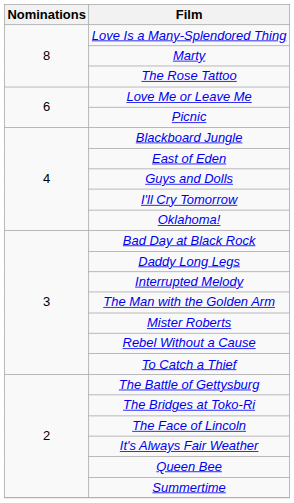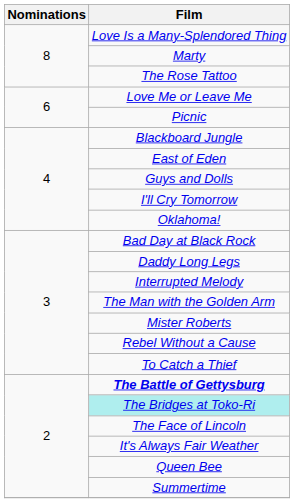(189, 384) normal -> (189, 384) bold
(189, 405) no background -> (189, 405) paleturquoise background
